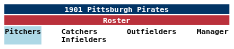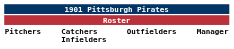(23, 31) lightblue background -> (23, 31) no background
